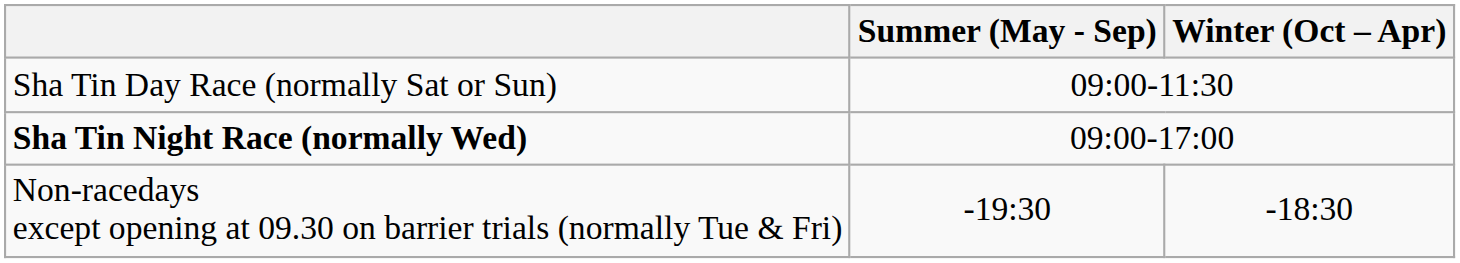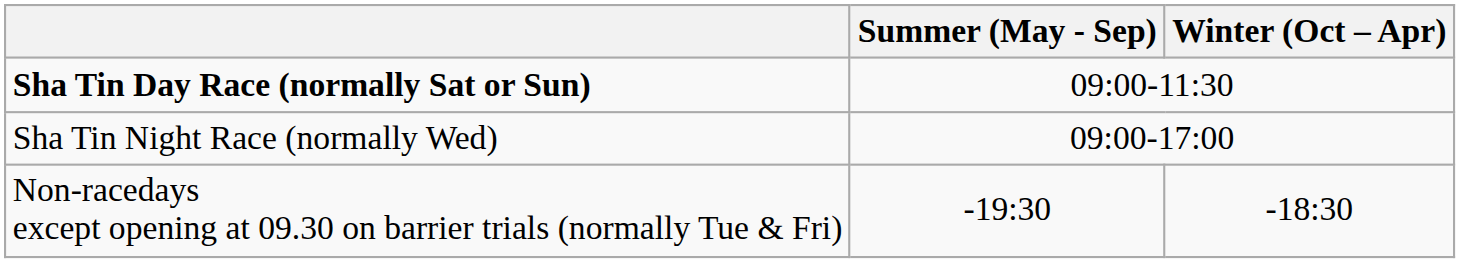(285, 84) normal -> (302, 84) bold
(270, 137) bold -> (255, 137) normal
